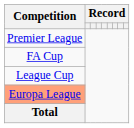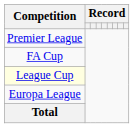(45, 75) no background -> (45, 75) lightyellow background
(45, 94) lightsalmon background -> (45, 94) no background
